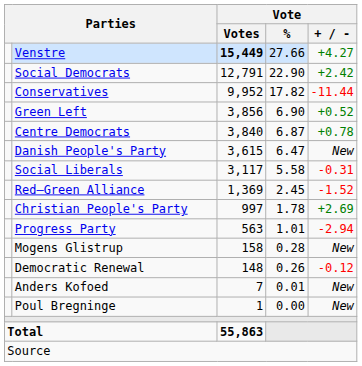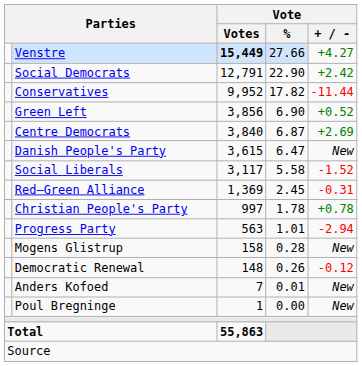(336, 131) +0.78 -> (336, 131) +2.69
(336, 170) -0.31 -> (336, 170) -1.52
(336, 190) -1.52 -> (336, 190) -0.31
(336, 209) +2.69 -> (336, 209) +0.78
